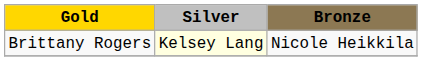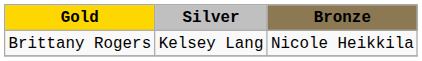(211, 43) lightyellow background -> (211, 43) no background
